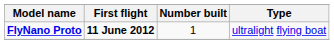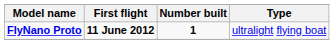(193, 31) normal -> (193, 31) bold
